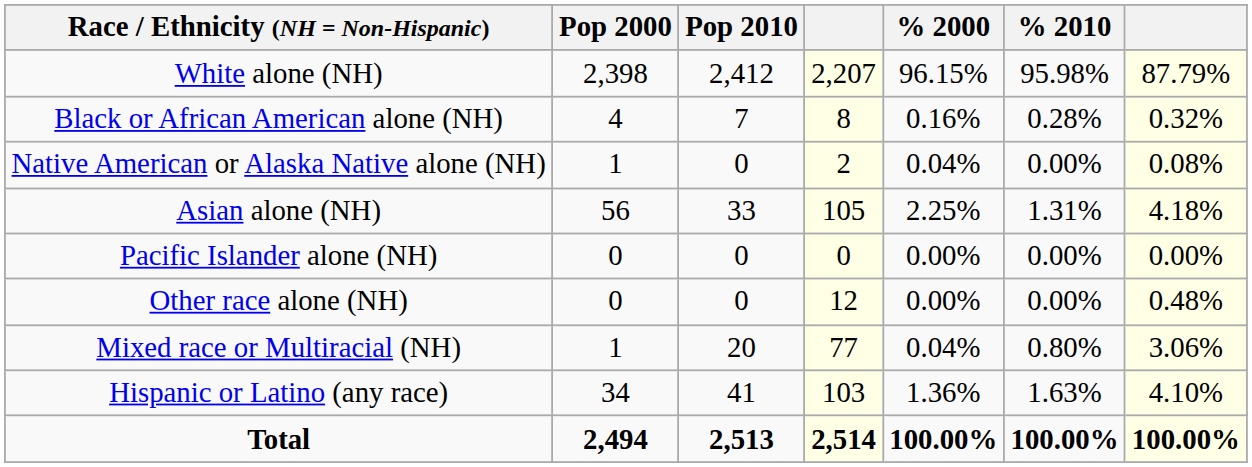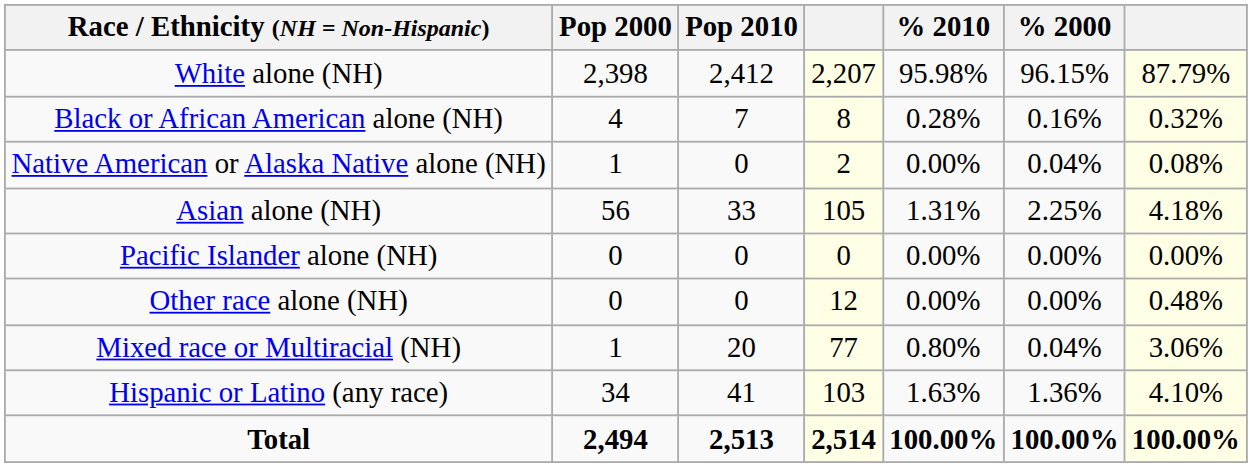columns swapped: (943, 27) <-> (1065, 27)
